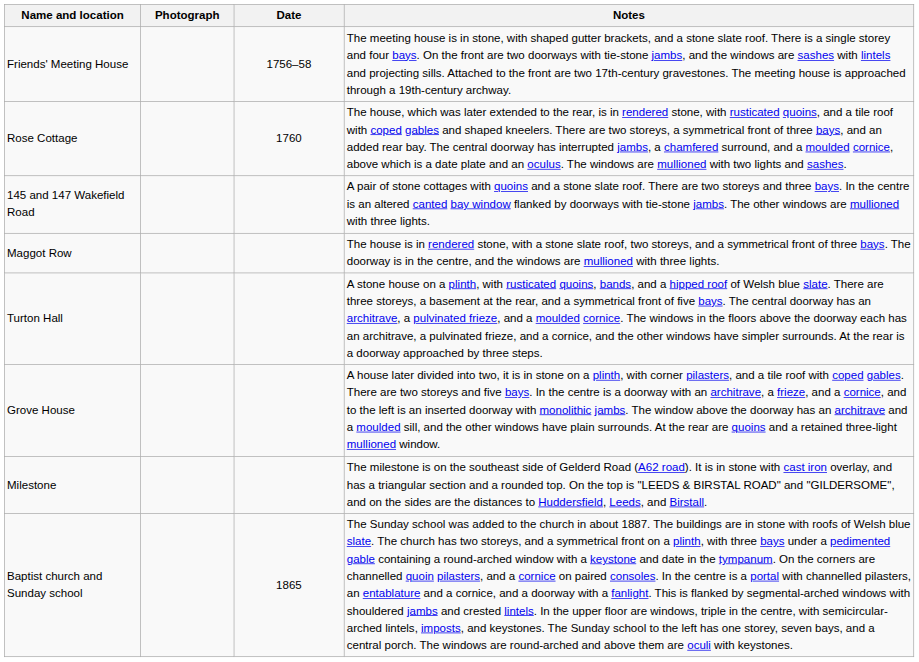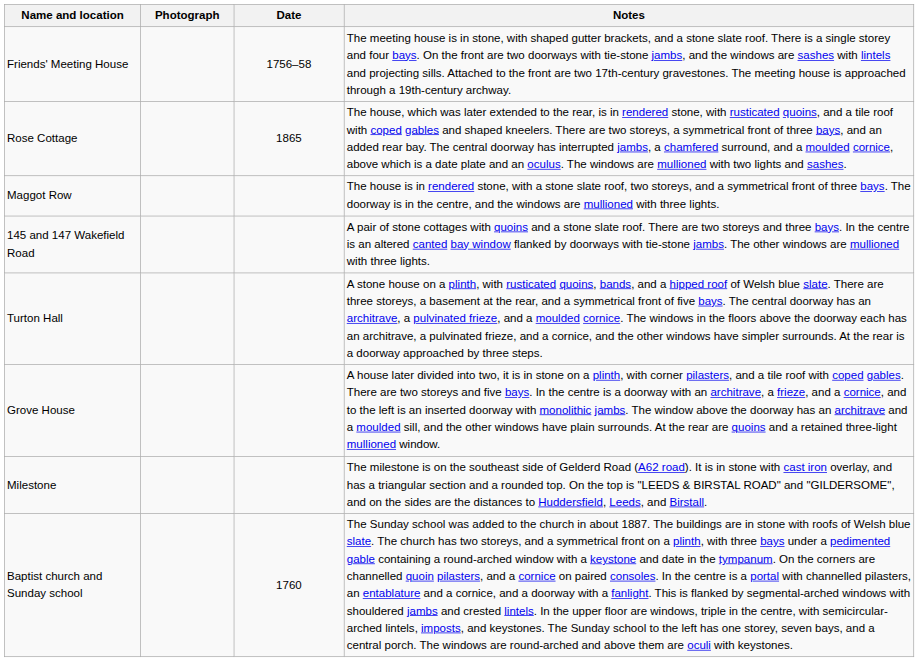(289, 138) 1760 -> (289, 138) 1865
rows swapped: (66, 204) <-> (39, 253)
(289, 585) 1865 -> (289, 585) 1760
